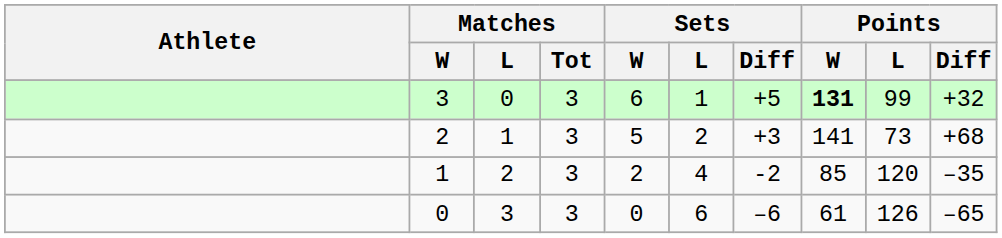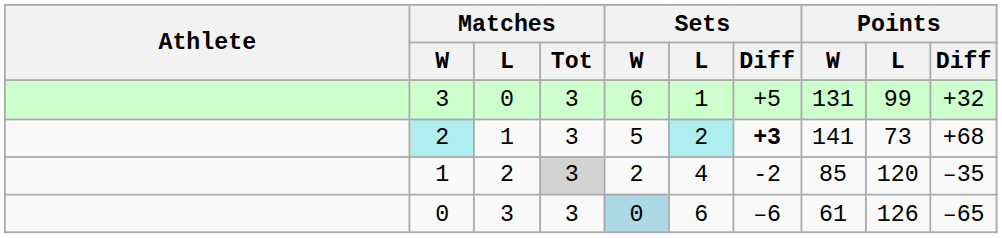(833, 100) bold -> (833, 100) normal
(442, 138) no background -> (442, 138) paleturquoise background
(701, 138) no background -> (701, 138) paleturquoise background
(767, 138) normal -> (767, 138) bold
(572, 176) no background -> (572, 176) lightgrey background
(636, 213) no background -> (636, 213) lightblue background
